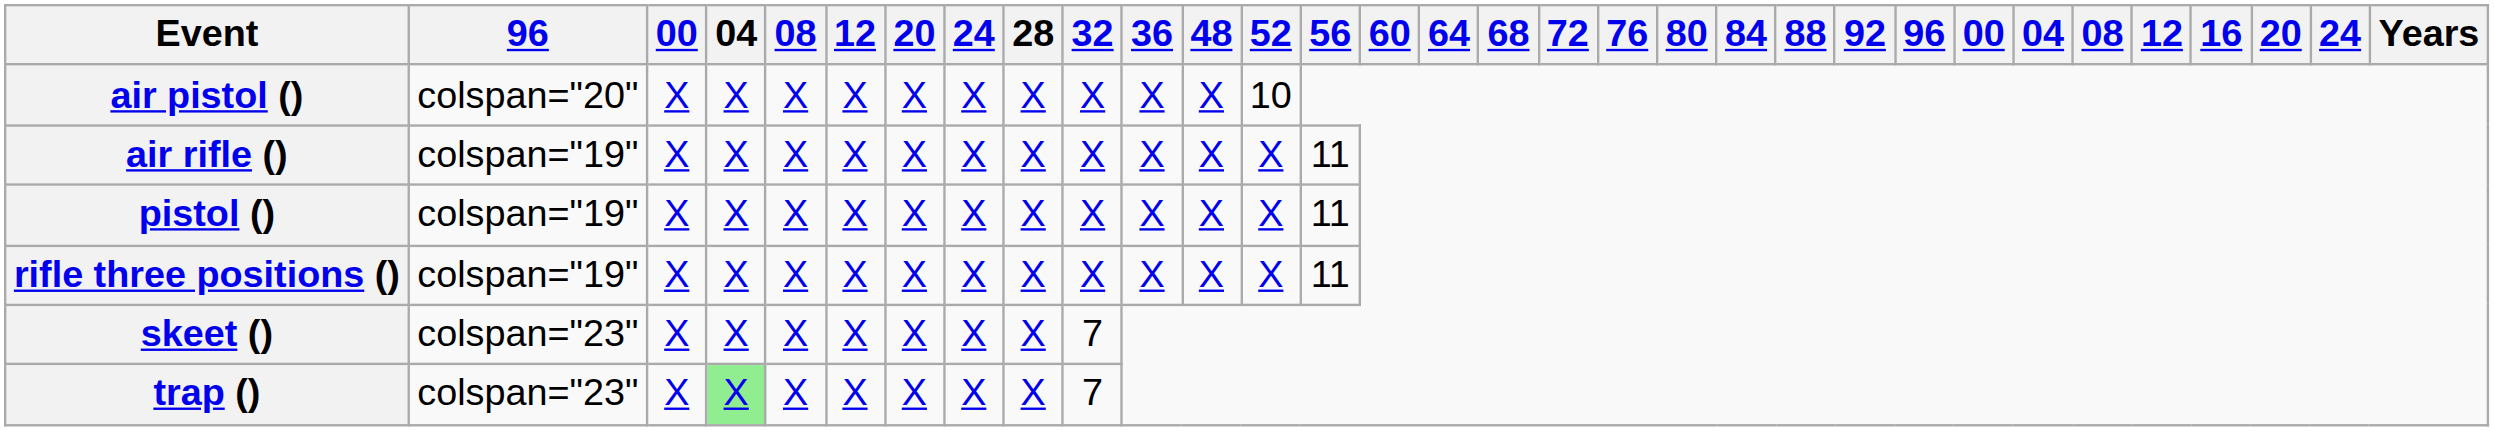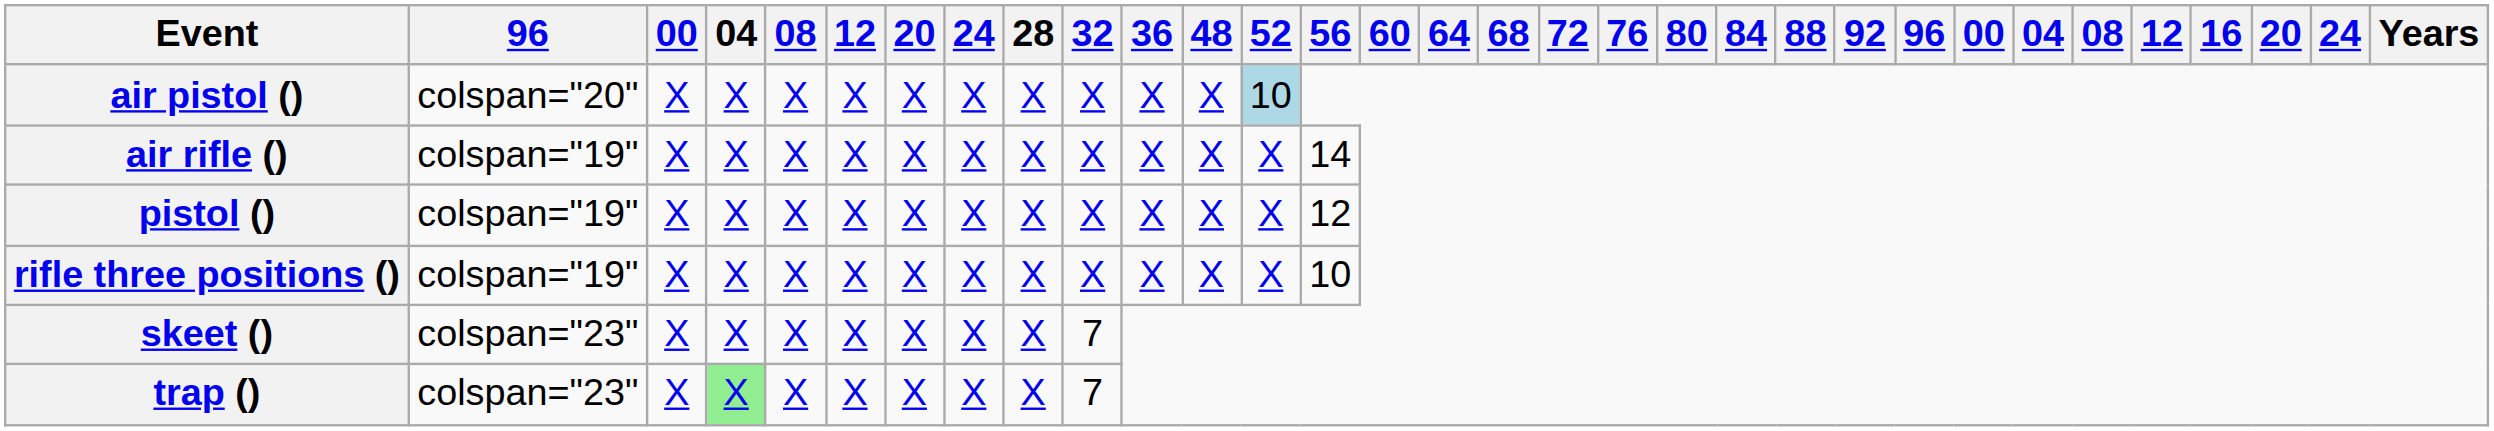(1271, 94) no background -> (1271, 94) lightblue background
(1330, 154) 11 -> (1330, 154) 14
(1330, 214) 11 -> (1330, 214) 12
(1330, 273) 11 -> (1330, 273) 10
